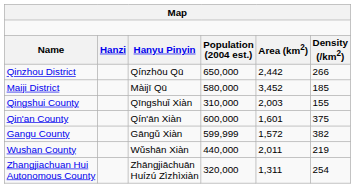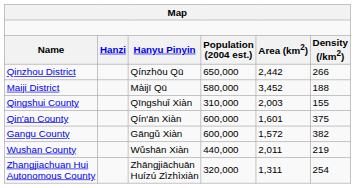(321, 88) 185 -> (321, 88) 188
(221, 134) 599,999 -> (221, 134) 600,000
